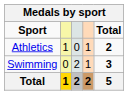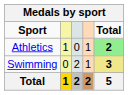(109, 47) no background -> (109, 47) lightgreen background
(109, 64) no background -> (109, 64) khaki background
